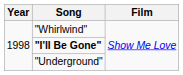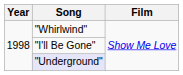(68, 45) bold -> (65, 45) normal
(69, 62) no background -> (69, 62) lavender background
